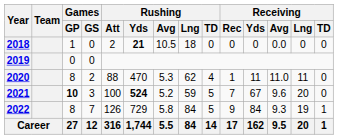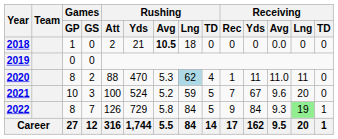(139, 45) bold -> (139, 45) normal
(166, 45) normal -> (166, 45) bold
(190, 77) no background -> (190, 77) lightblue background
(72, 93) bold -> (72, 93) normal
(139, 93) bold -> (139, 93) normal
(303, 110) no background -> (303, 110) lightgreen background
